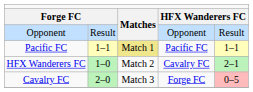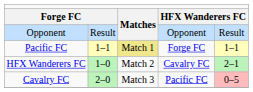(186, 48) Pacific FC -> (186, 48) Forge FC
(186, 79) Forge FC -> (186, 79) Pacific FC
